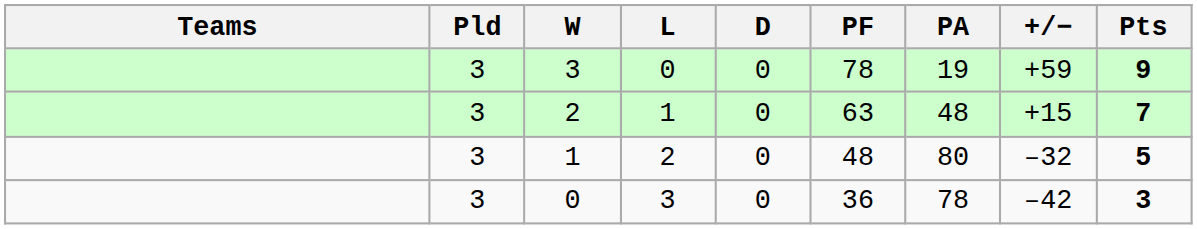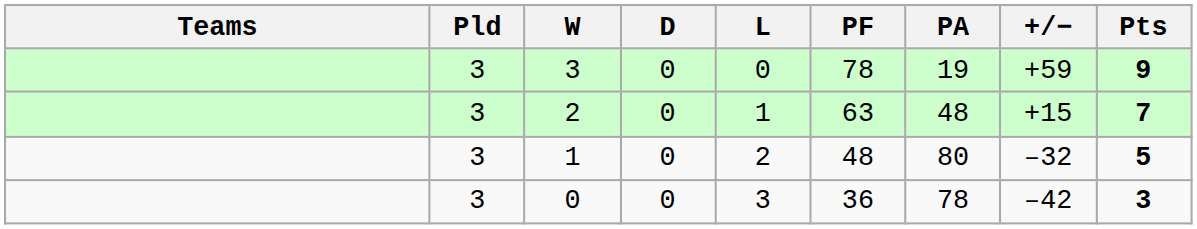columns swapped: (763, 27) <-> (668, 27)
